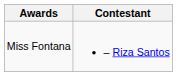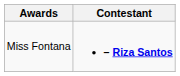(123, 52) normal -> (124, 52) bold
